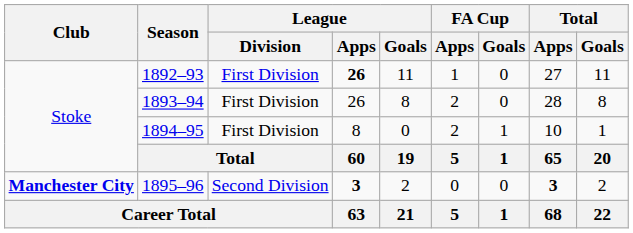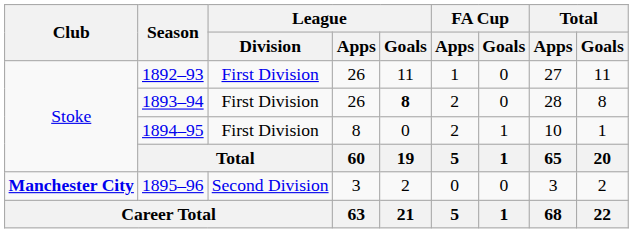(356, 74) bold -> (356, 74) normal
(405, 102) normal -> (405, 102) bold
(356, 185) bold -> (356, 185) normal
(553, 185) bold -> (553, 185) normal
